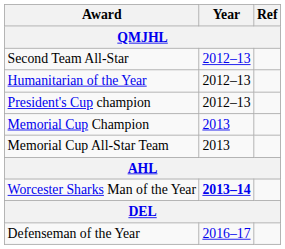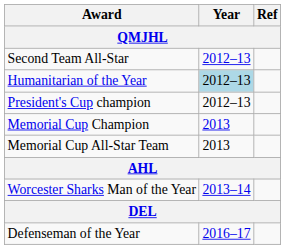(226, 80) no background -> (226, 80) lightblue background
(226, 189) bold -> (226, 189) normal
